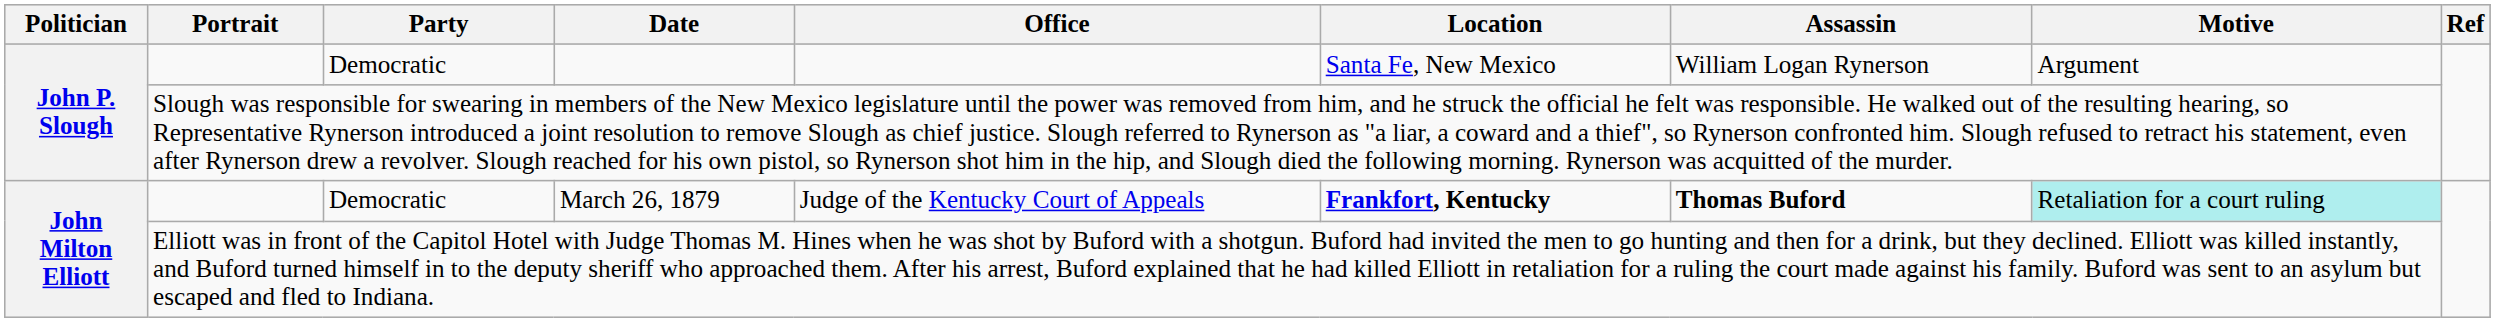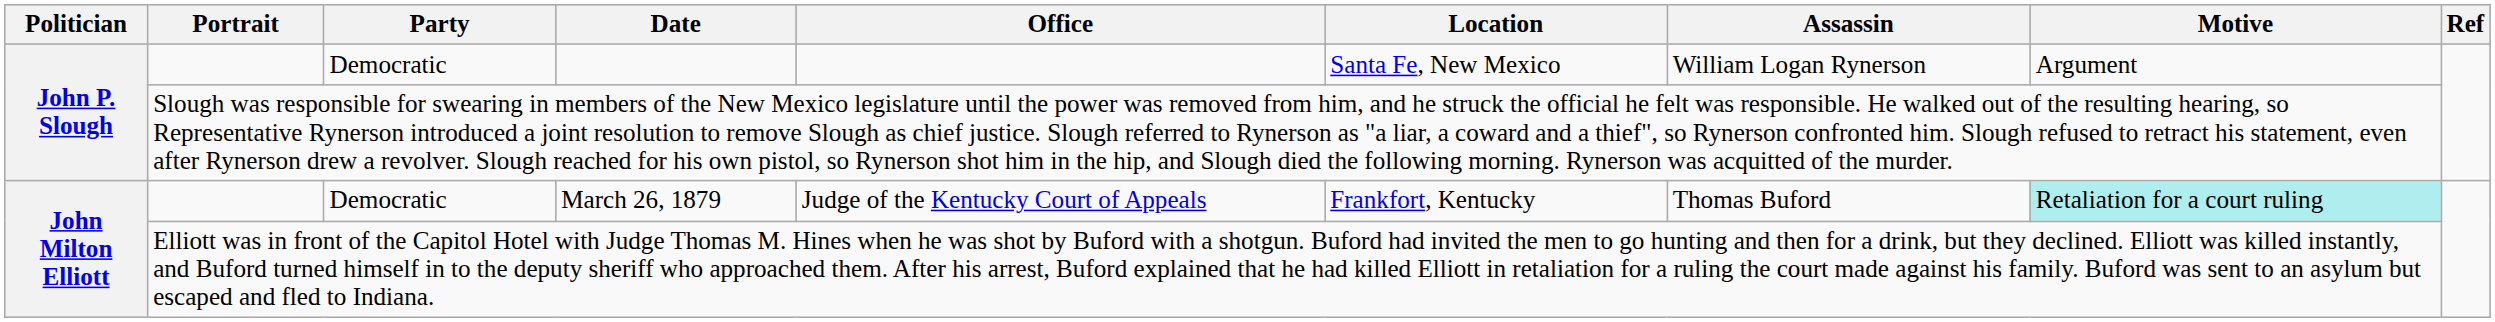(1438, 200) bold -> (1433, 200) normal
(1761, 200) bold -> (1752, 200) normal
